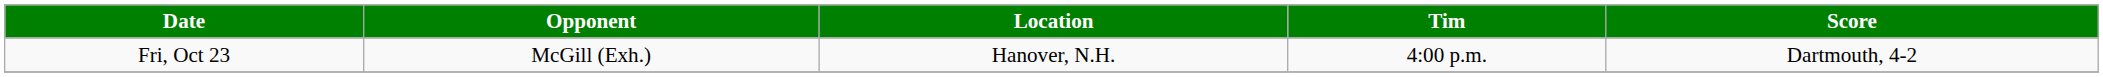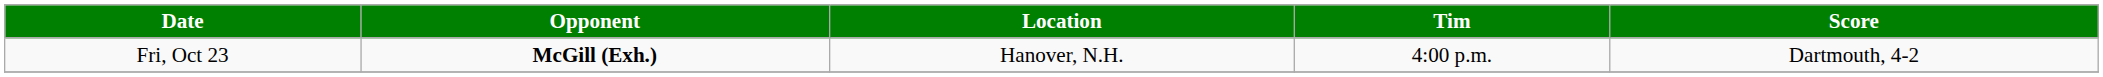(591, 54) normal -> (595, 54) bold
